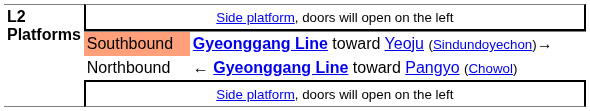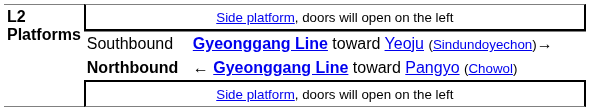(130, 44) lightsalmon background -> (130, 44) no background
(129, 68) normal -> (133, 68) bold
